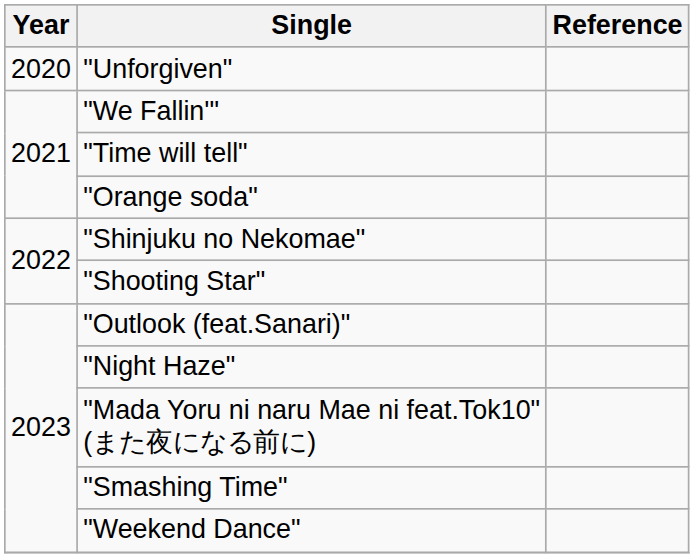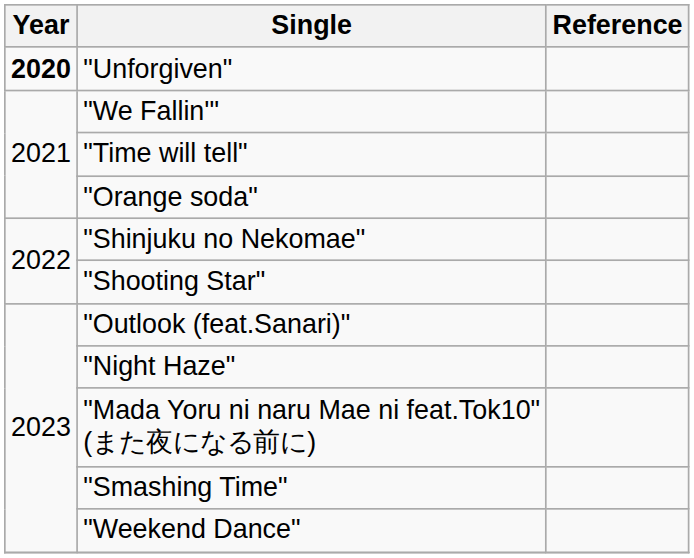(41, 68) normal -> (41, 68) bold
